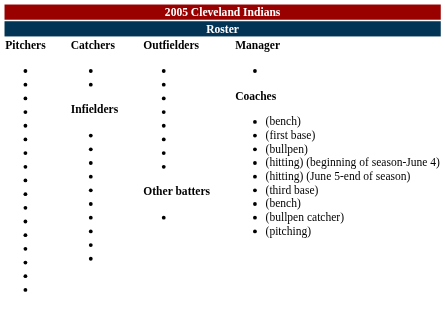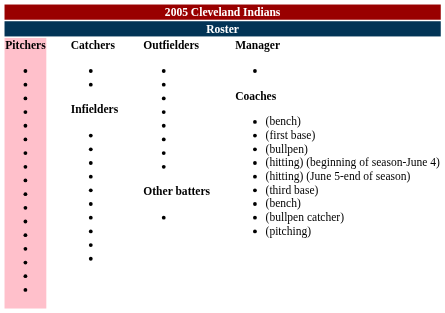(25, 168) no background -> (25, 168) pink background
